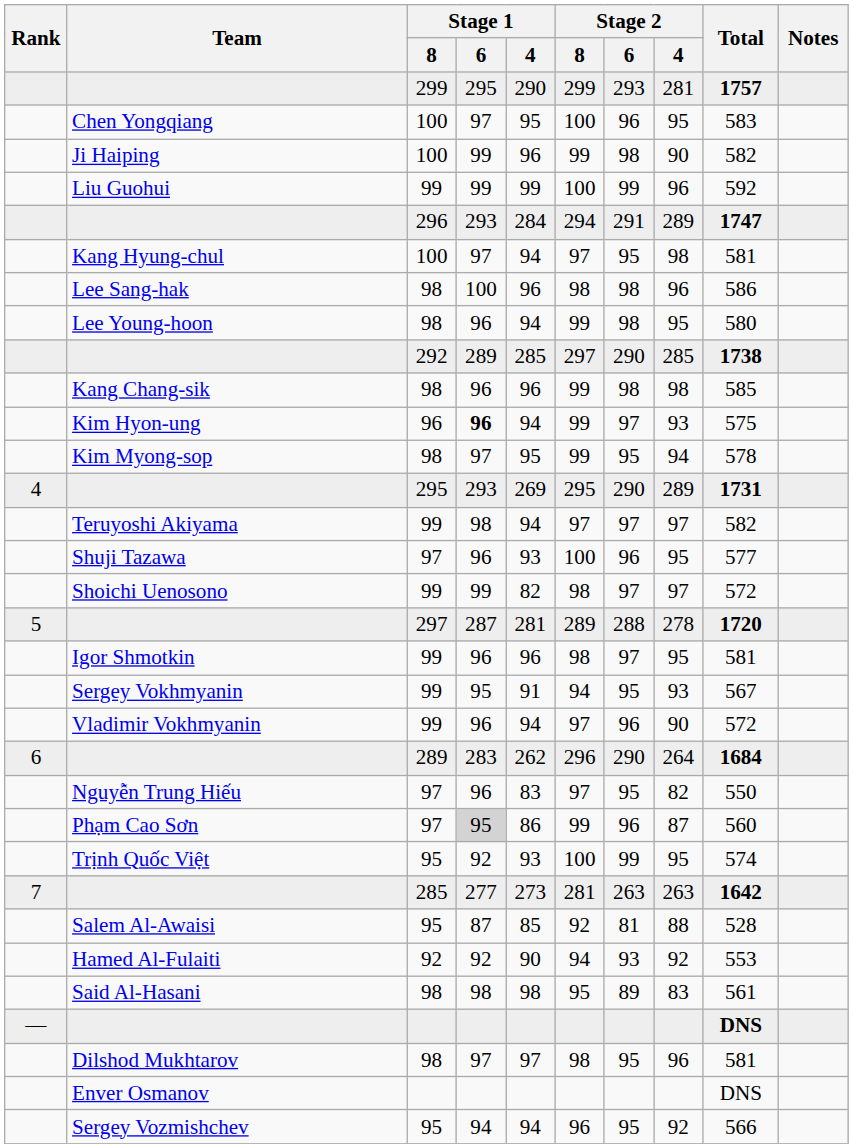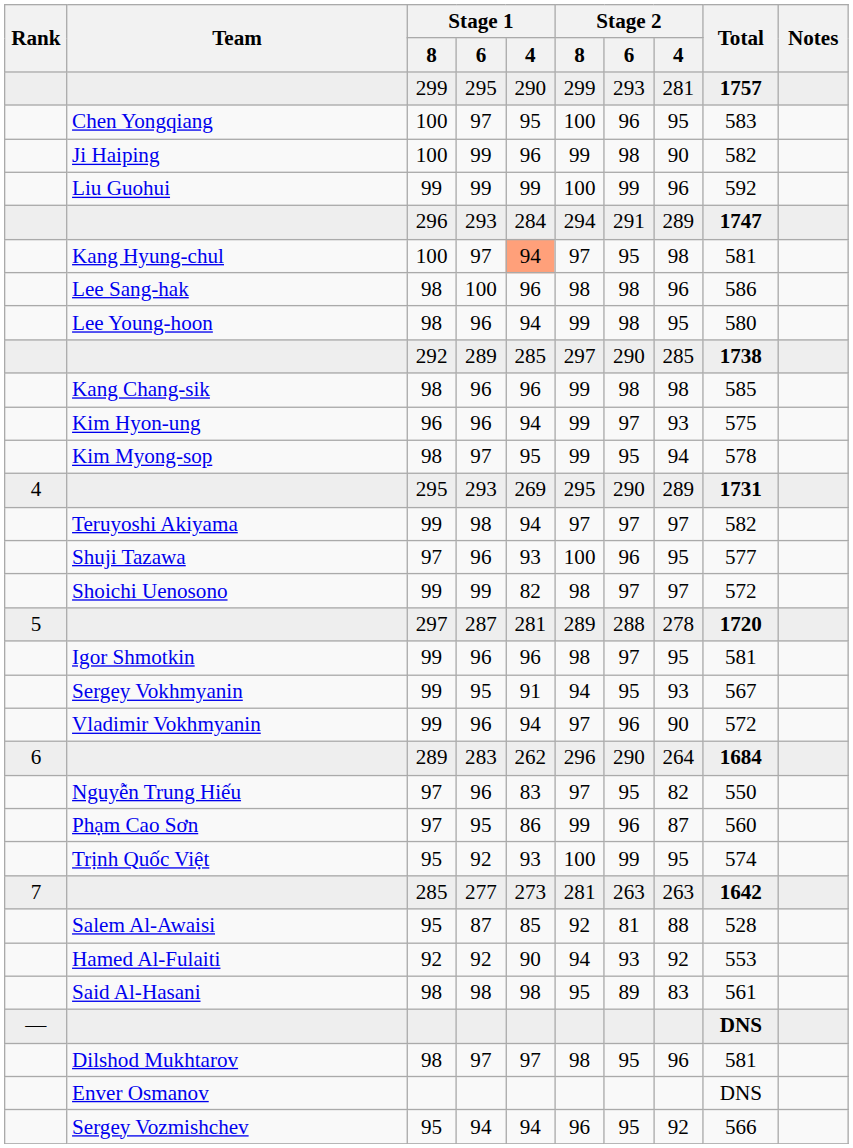(530, 255) no background -> (530, 255) lightsalmon background
(481, 423) bold -> (481, 423) normal
(481, 825) lightgrey background -> (481, 825) no background
